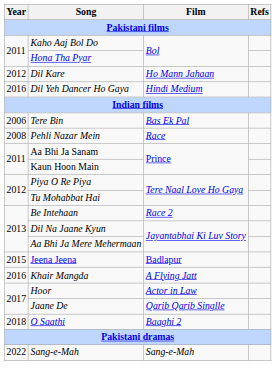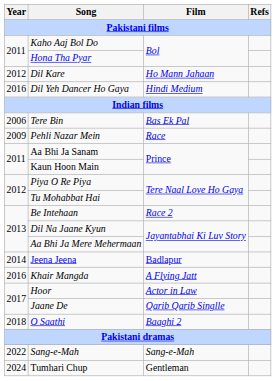(16, 136) 2008 -> (16, 136) 2009
(16, 259) 2015 -> (16, 259) 2014
+ row: (59, 368)
